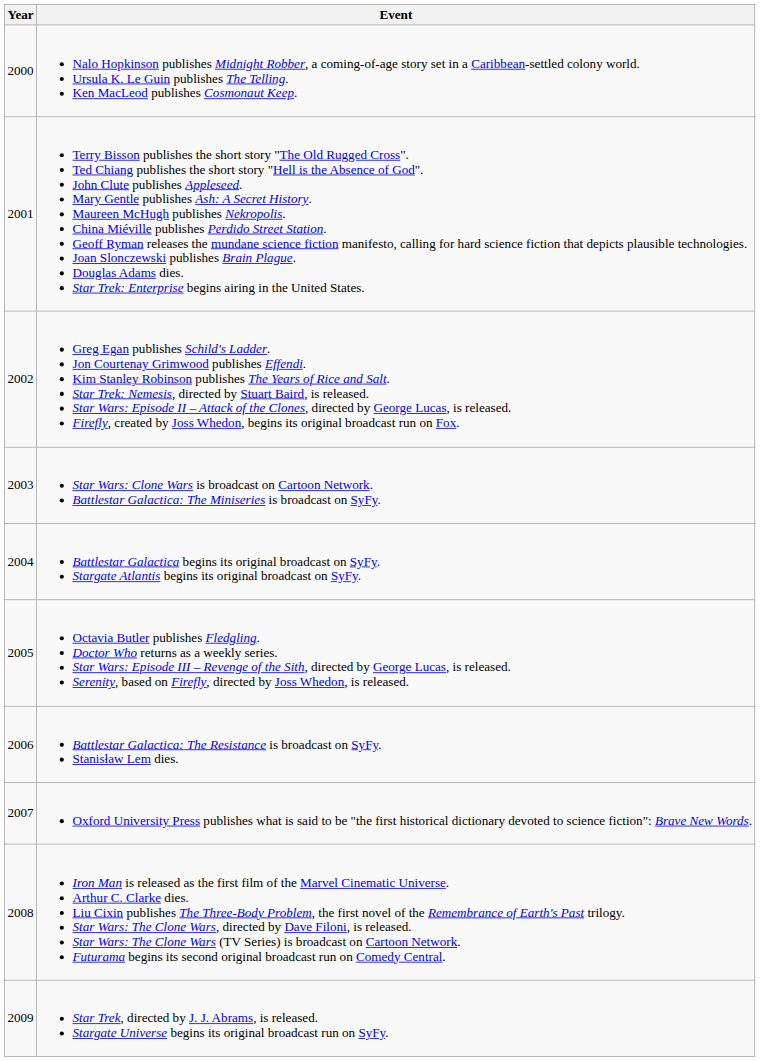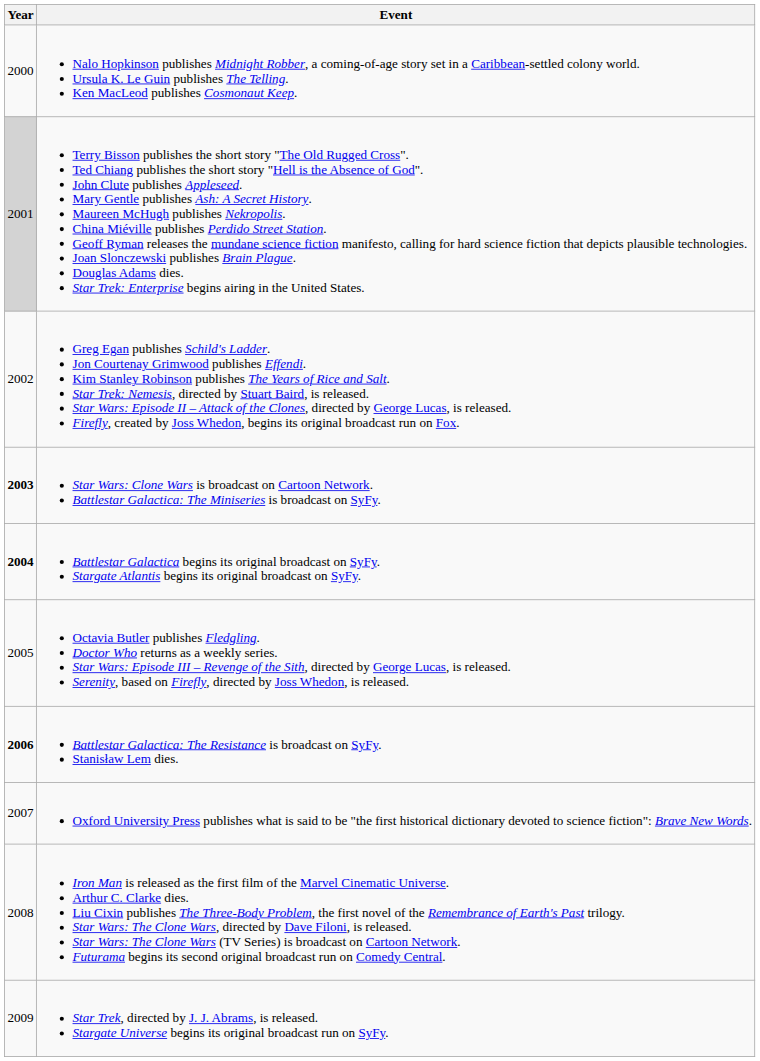(21, 213) no background -> (21, 213) lightgrey background
(21, 485) normal -> (21, 485) bold
(21, 561) normal -> (21, 561) bold
(21, 744) normal -> (21, 744) bold
